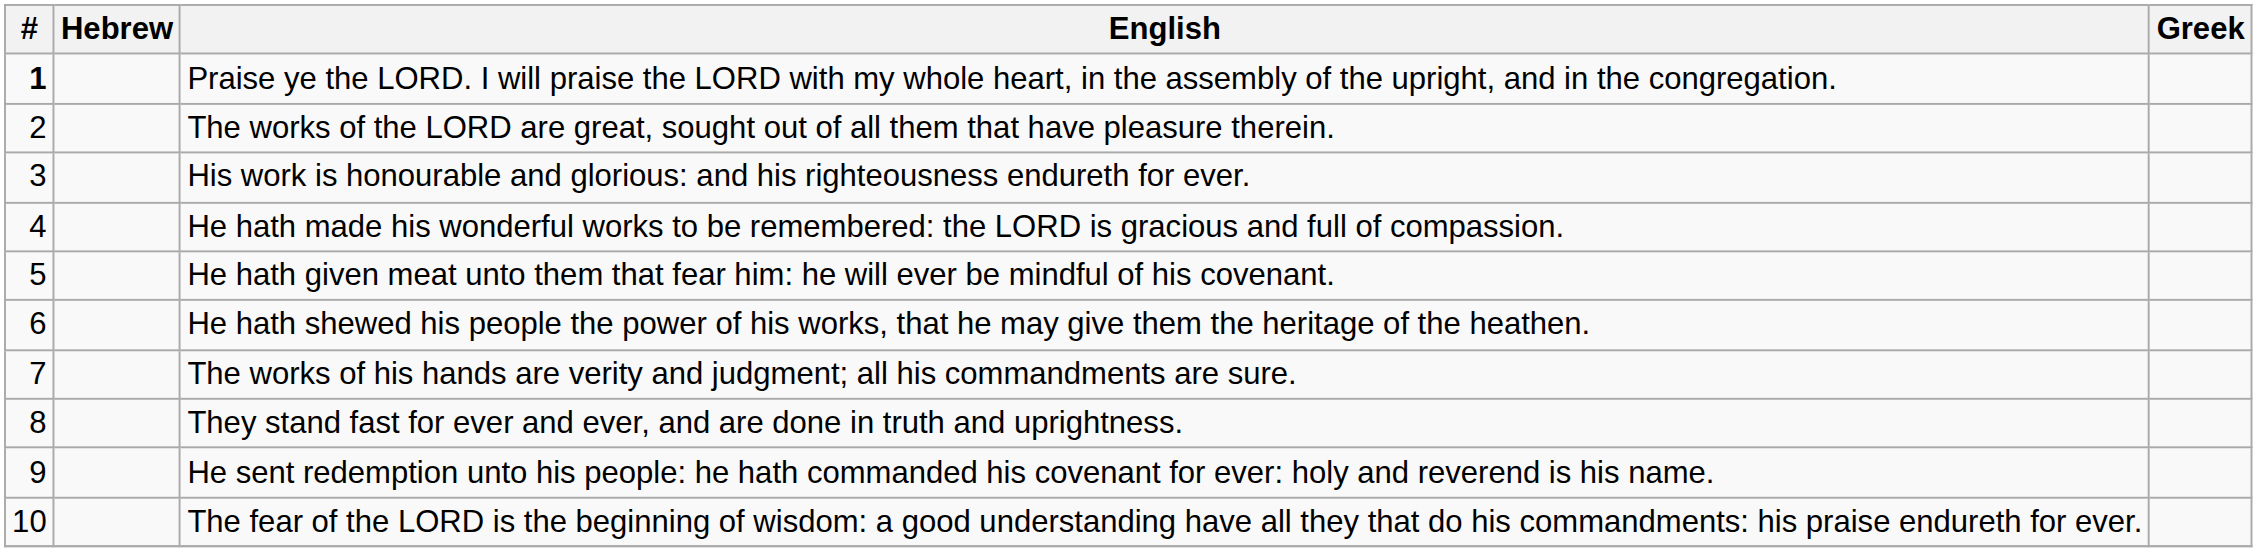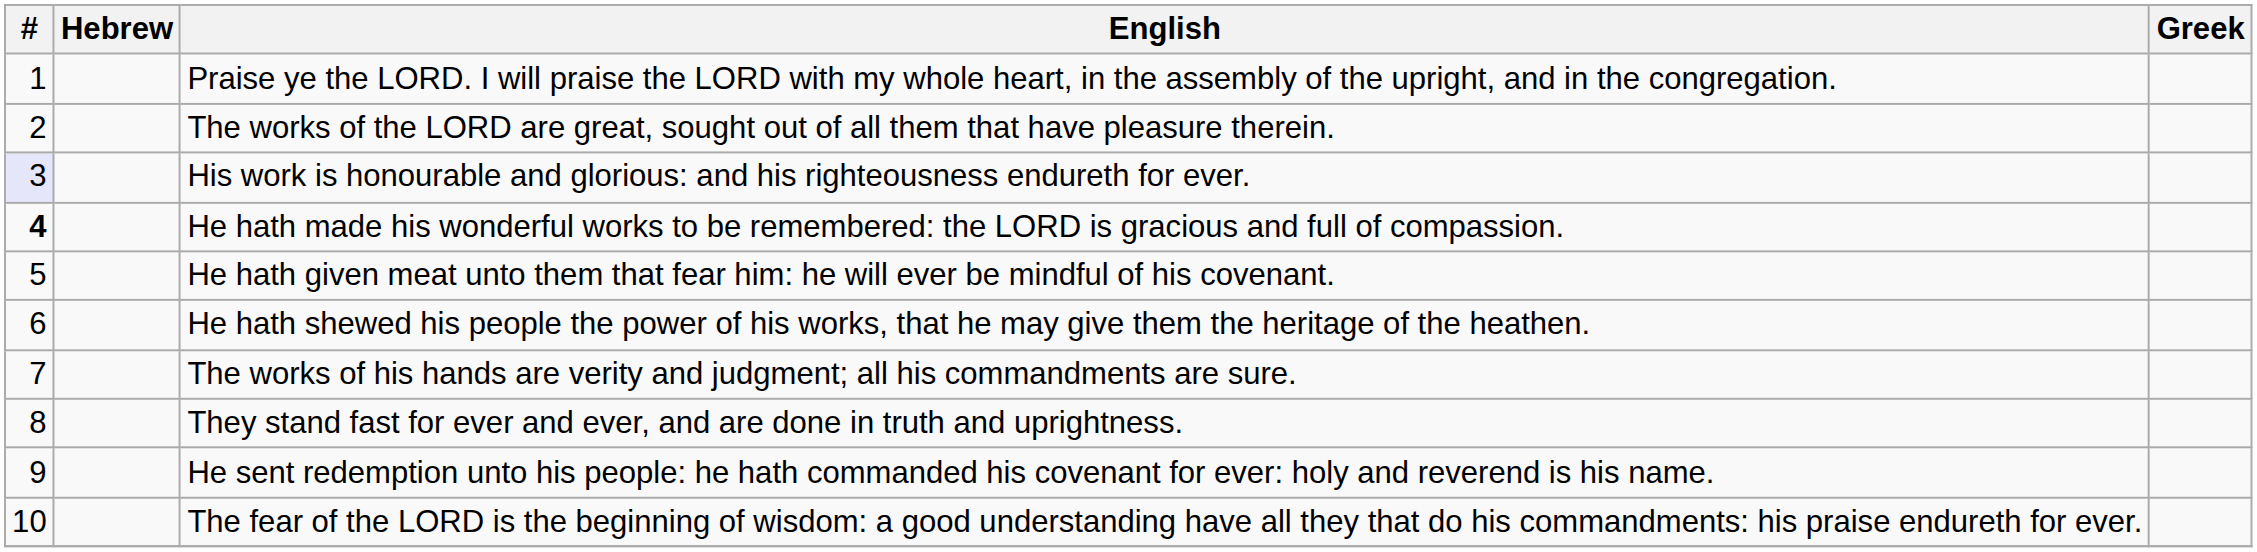(38, 78) bold -> (38, 78) normal
(38, 176) no background -> (38, 176) lavender background
(38, 226) normal -> (38, 226) bold
